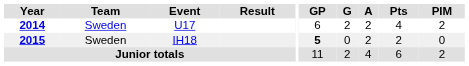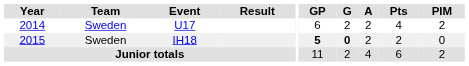(32, 25) bold -> (32, 25) normal
(32, 40) bold -> (32, 40) normal
(347, 40) normal -> (347, 40) bold
